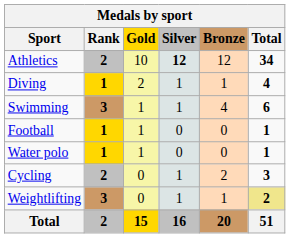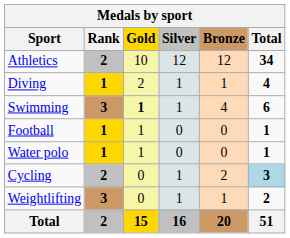(179, 61) bold -> (179, 61) normal
(141, 107) normal -> (141, 107) bold
(266, 175) no background -> (266, 175) lightblue background
(266, 198) khaki background -> (266, 198) no background
